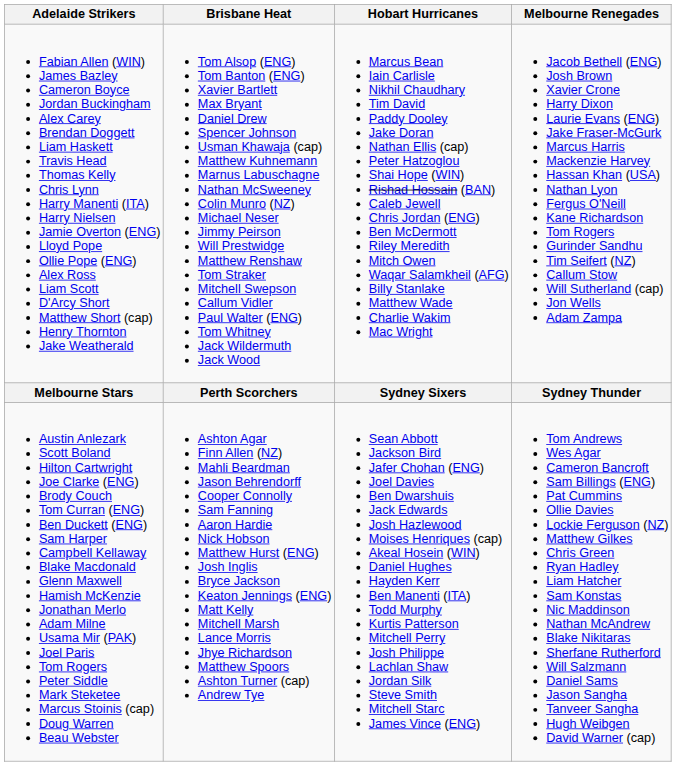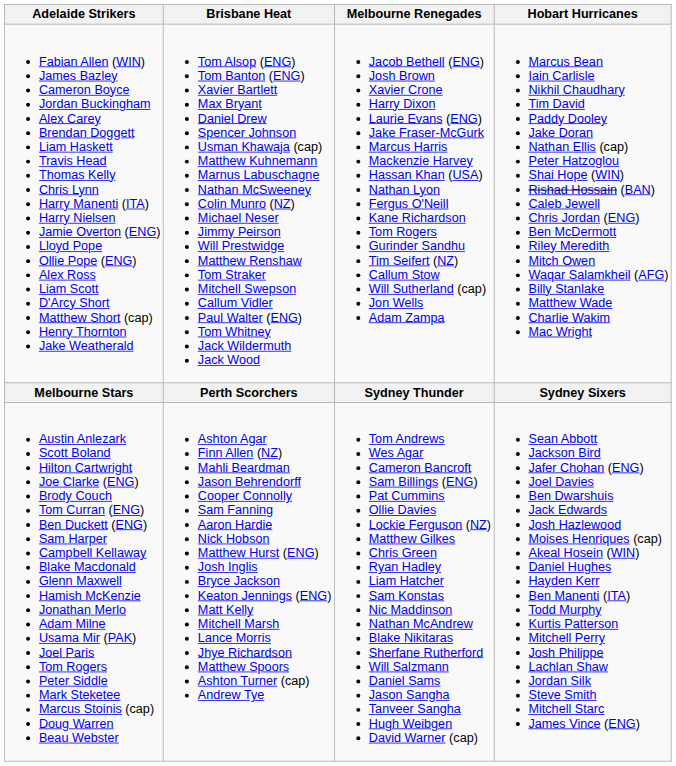columns swapped: (423, 14) <-> (592, 14)
